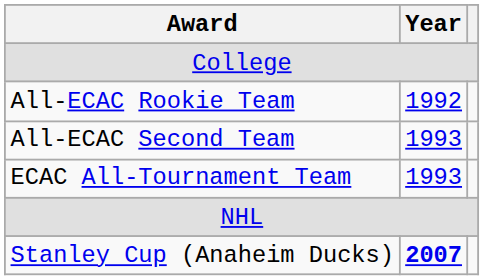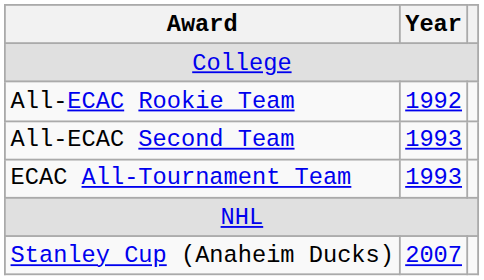(434, 256) bold -> (434, 256) normal
